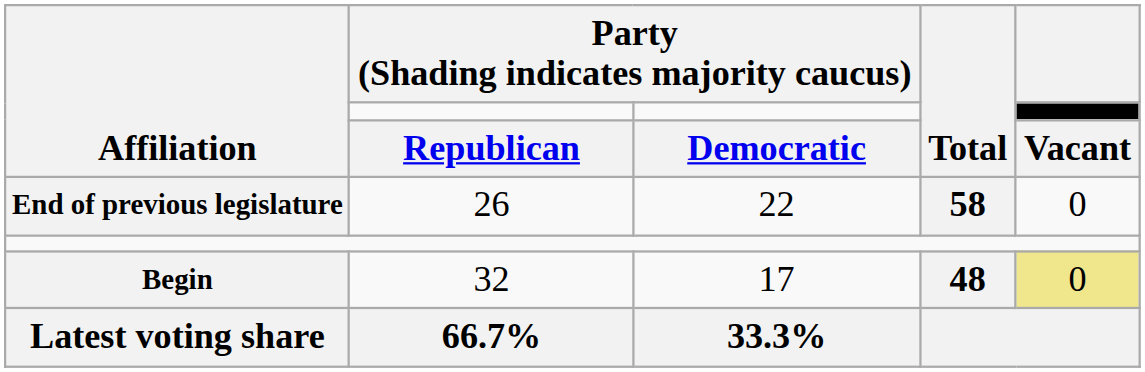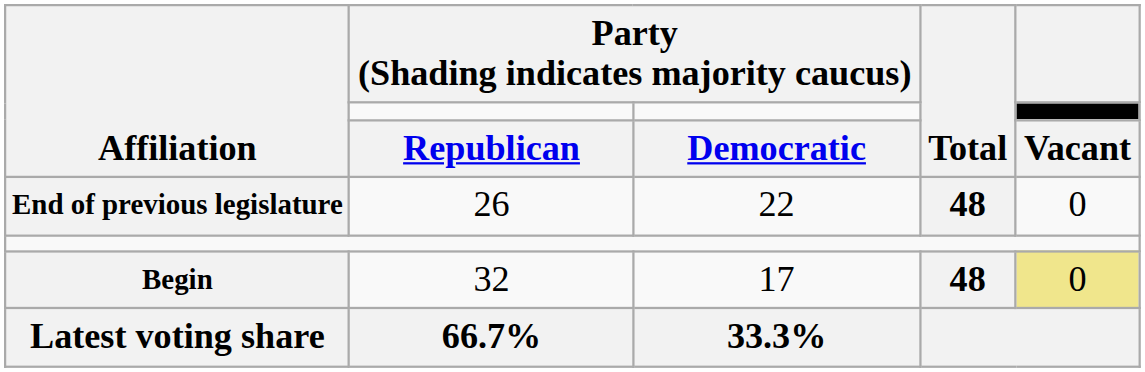(968, 205) 58 -> (968, 205) 48
